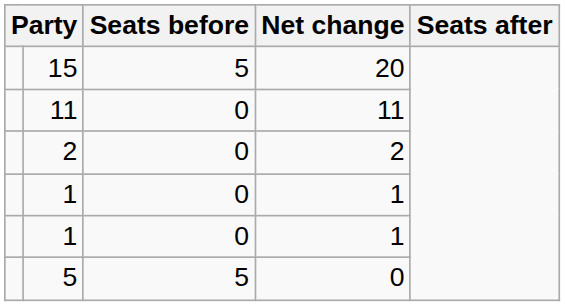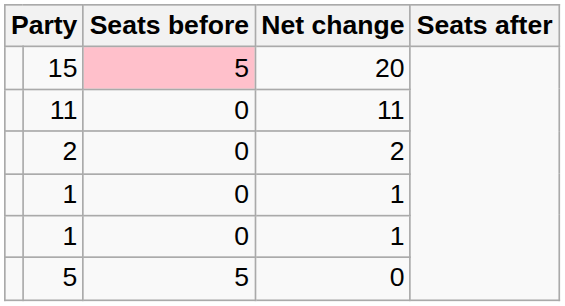(242, 67) no background -> (242, 67) pink background
